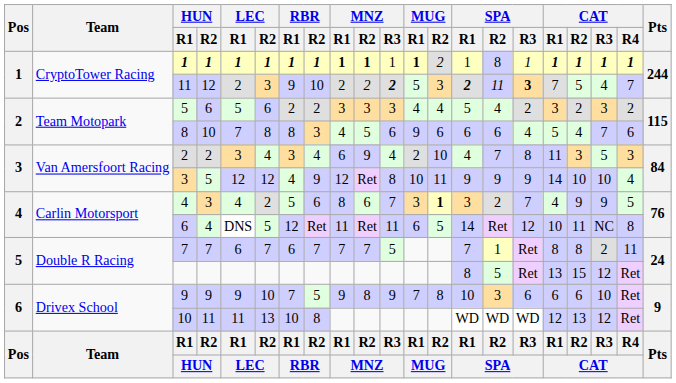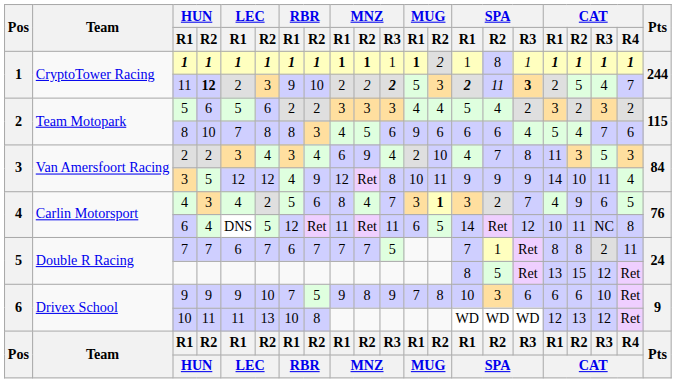(209, 85) normal -> (209, 85) bold
(555, 85) 7 -> (555, 85) 2
(604, 179) 10 -> (604, 179) 11
(367, 202) 6 -> (367, 202) 4
(604, 202) 9 -> (604, 202) 6
